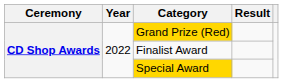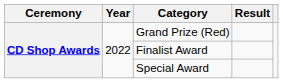(183, 31) gold background -> (183, 31) no background
(172, 68) gold background -> (172, 68) no background
